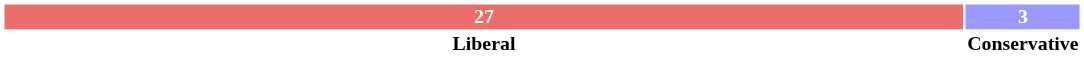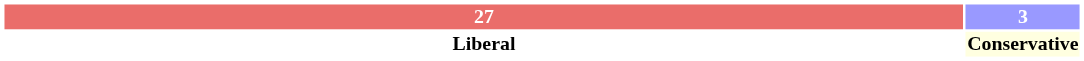(1023, 44) no background -> (1023, 44) lightyellow background
